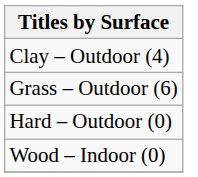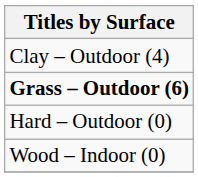(94, 88) normal -> (99, 88) bold
